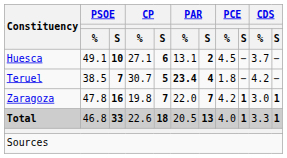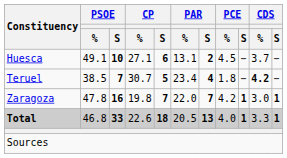(185, 78) bold -> (185, 78) normal
(260, 78) normal -> (260, 78) bold
